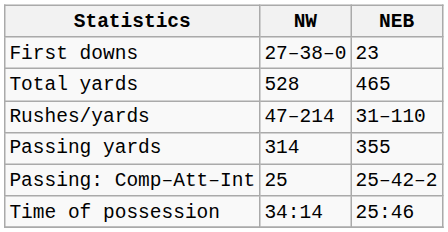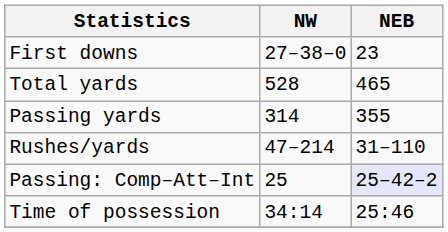rows swapped: (80, 116) <-> (85, 148)
(397, 180) no background -> (397, 180) lavender background
